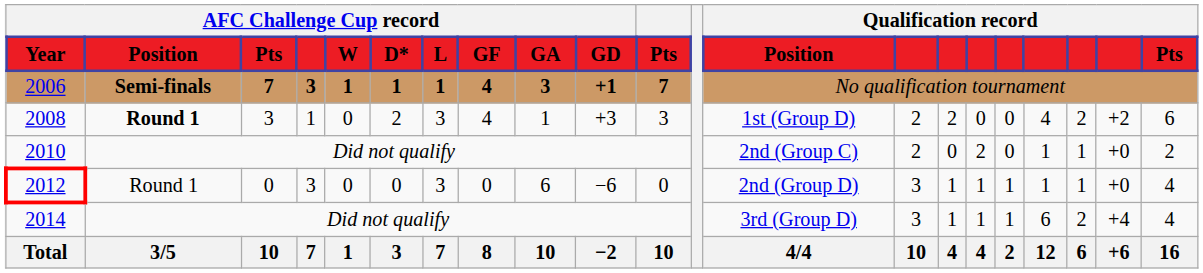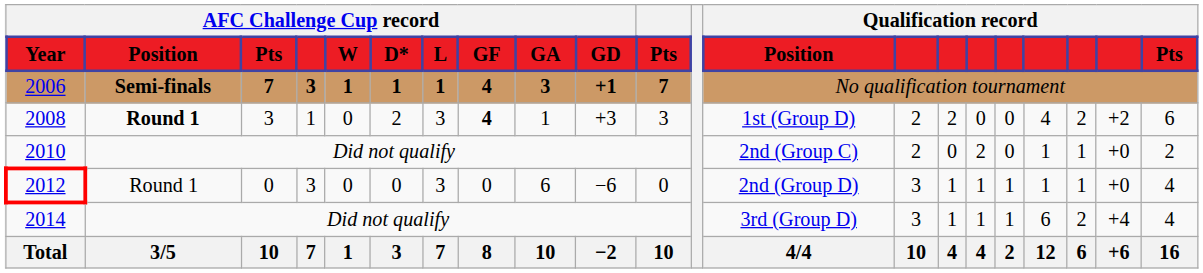(487, 118) normal -> (487, 118) bold
